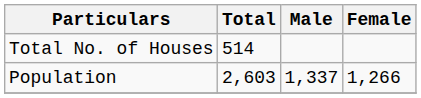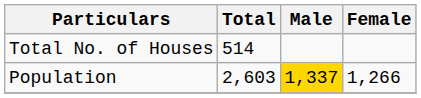(311, 78) no background -> (311, 78) gold background
